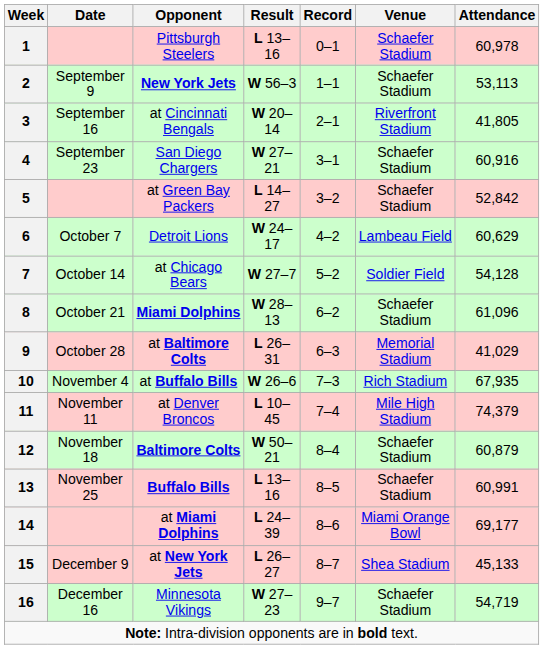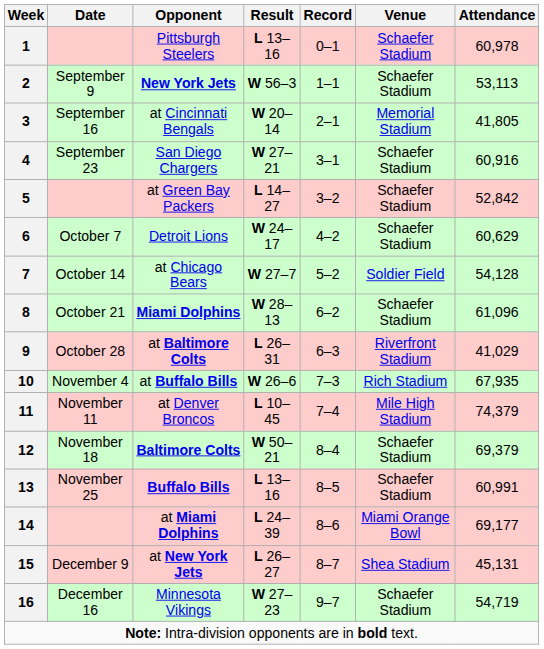(405, 122) Riverfront Stadium -> (405, 122) Memorial Stadium
(405, 236) Lambeau Field -> (405, 236) Schaefer Stadium
(405, 351) Memorial Stadium -> (405, 351) Riverfront Stadium
(497, 449) 60,879 -> (497, 449) 69,379
(497, 564) 45,133 -> (497, 564) 45,131
